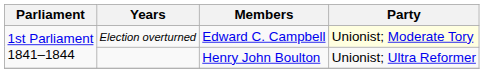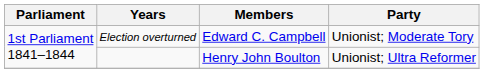(403, 36) lightyellow background -> (403, 36) no background
